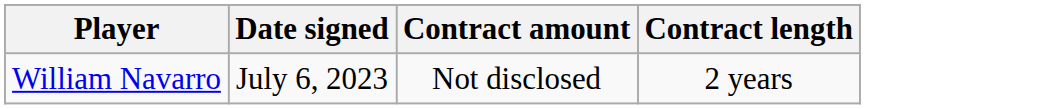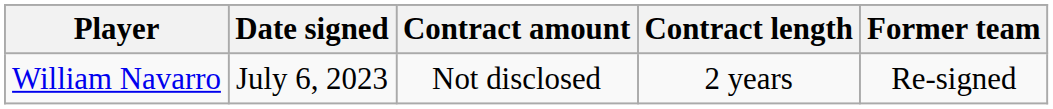+ column: (954, 28)
